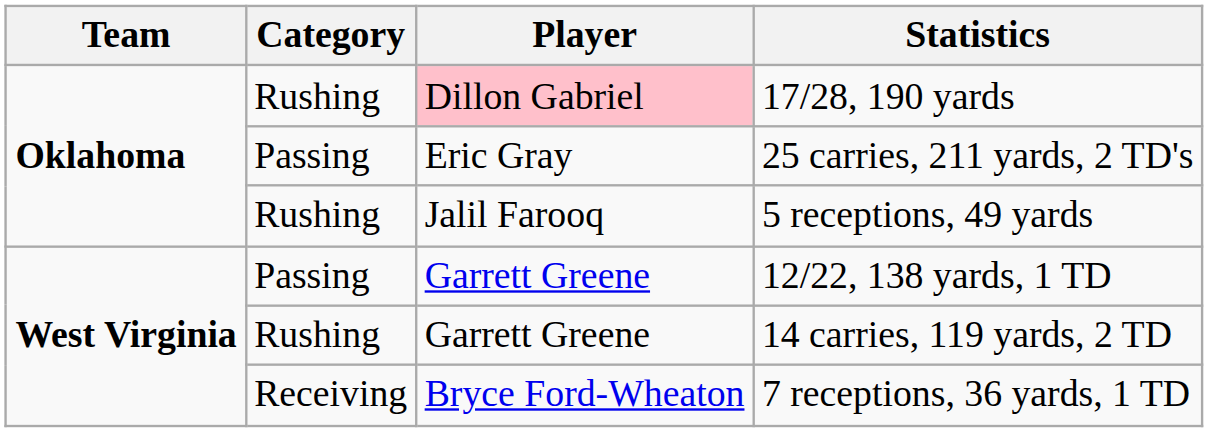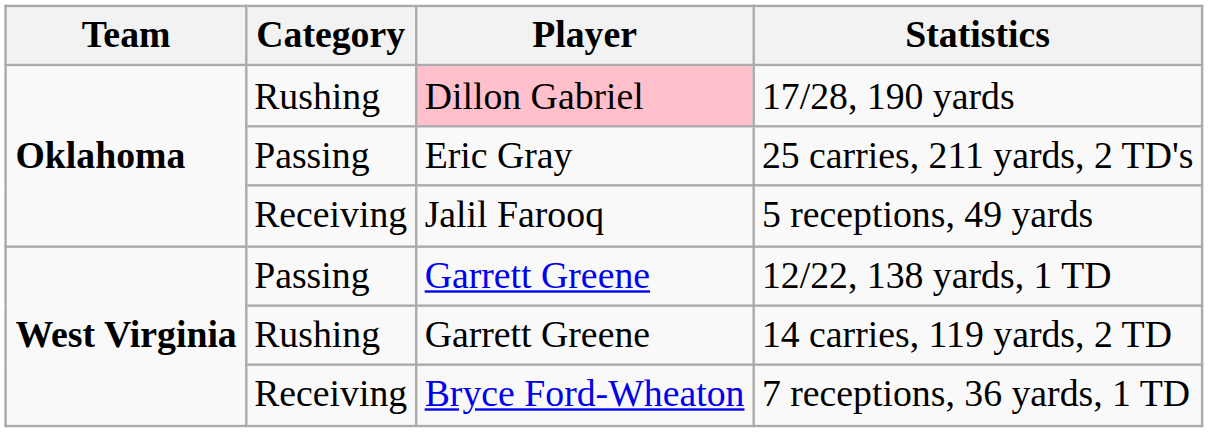(317, 214) Rushing -> (331, 214) Receiving
